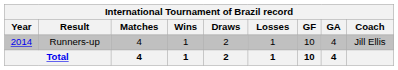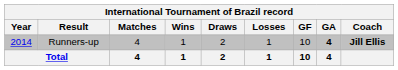(334, 42) normal -> (329, 42) bold
(370, 42) normal -> (367, 42) bold
